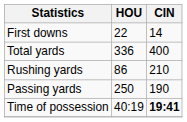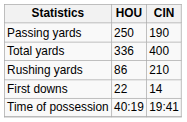rows swapped: (37, 32) <-> (44, 88)
(164, 107) bold -> (164, 107) normal
